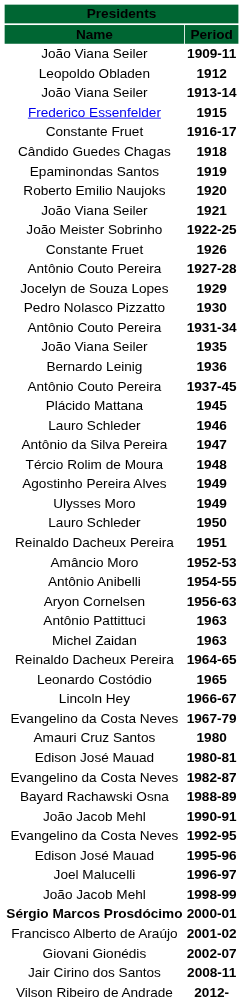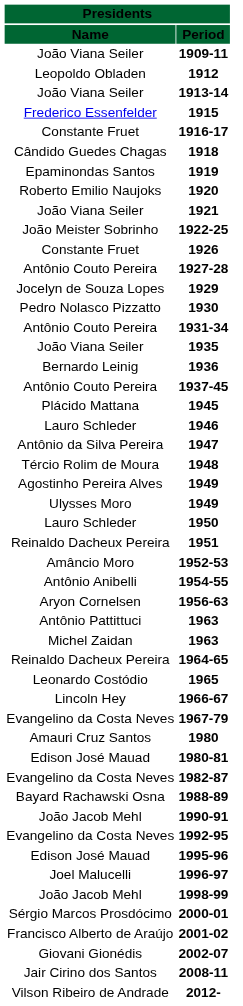(94, 914) bold -> (90, 914) normal
